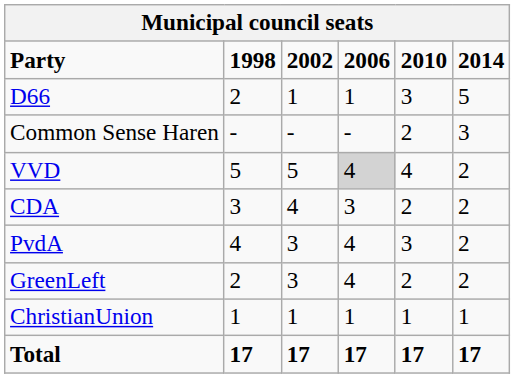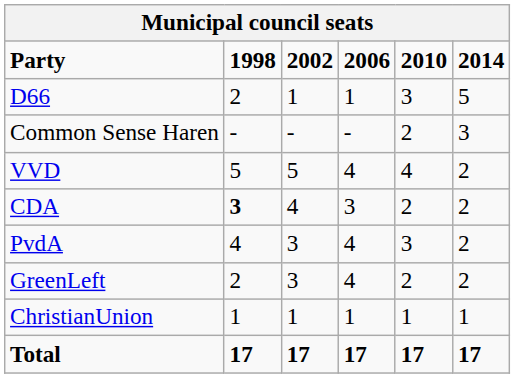(350, 170) lightgrey background -> (350, 170) no background
(235, 206) normal -> (235, 206) bold
